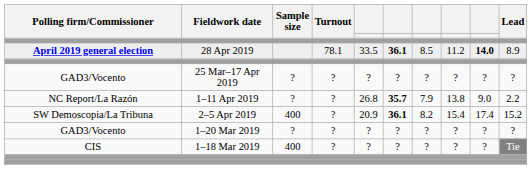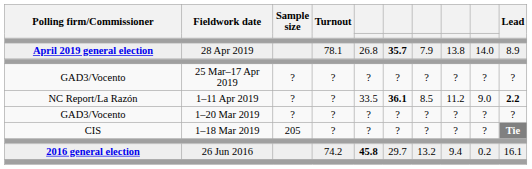(368, 51) 33.5 -> (368, 51) 26.8
(398, 51) 36.1 -> (398, 51) 35.7
(427, 51) 8.5 -> (427, 51) 7.9
(456, 51) 11.2 -> (456, 51) 13.8
(485, 51) bold -> (485, 51) normal
(368, 99) 26.8 -> (368, 99) 33.5
(398, 99) 35.7 -> (398, 99) 36.1
(427, 99) 7.9 -> (427, 99) 8.5
(456, 99) 13.8 -> (456, 99) 11.2
(513, 99) normal -> (513, 99) bold
- row: (93, 115)
(293, 146) 400 -> (293, 130) 205
(513, 146) normal -> (513, 130) bold
+ row: (93, 151)
